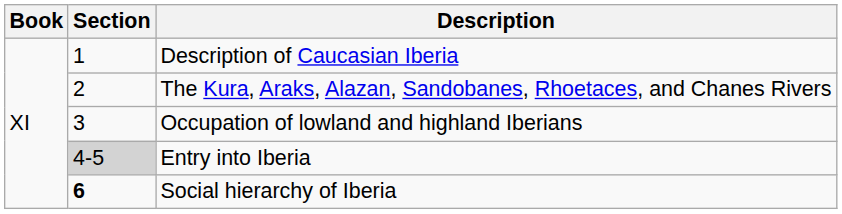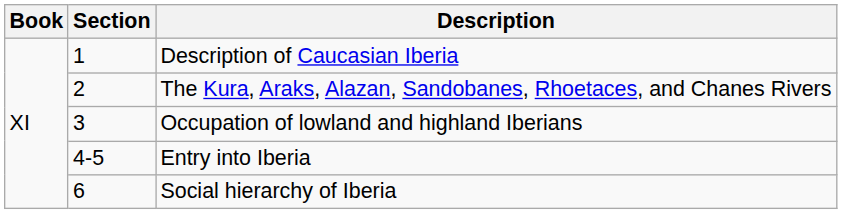(89, 157) lightgrey background -> (89, 157) no background
(79, 191) bold -> (79, 191) normal
